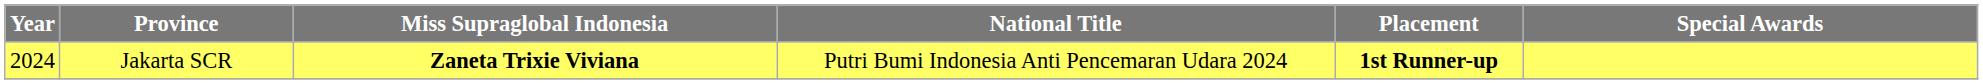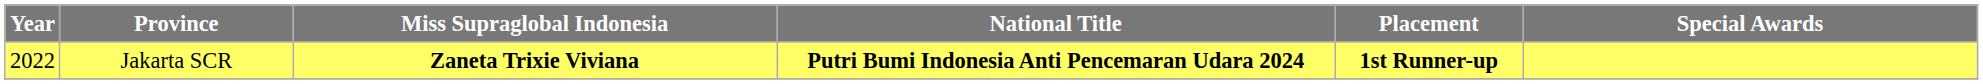(32, 60) 2024 -> (32, 60) 2022
(1056, 60) normal -> (1056, 60) bold
